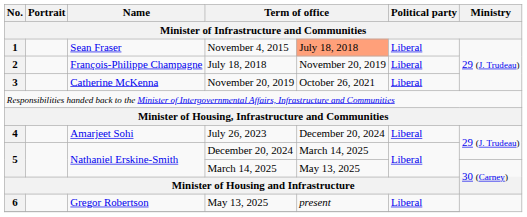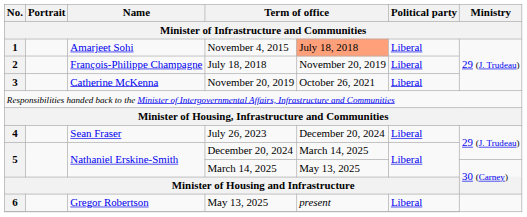(96, 47) Sean Fraser -> (102, 47) Amarjeet Sohi
(102, 133) Amarjeet Sohi -> (96, 133) Sean Fraser
